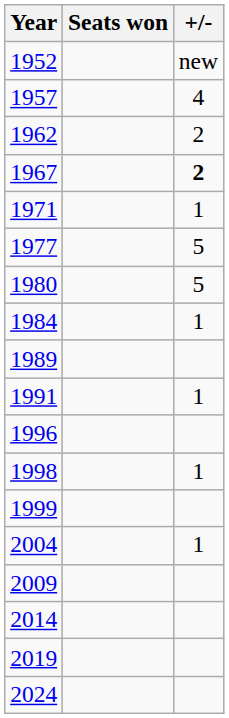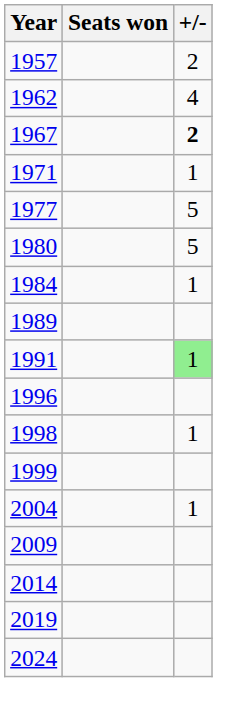- row: (34, 60)
(198, 97) 4 -> (193, 60) 2
(198, 135) 2 -> (193, 97) 4
(198, 396) no background -> (193, 358) lightgreen background
